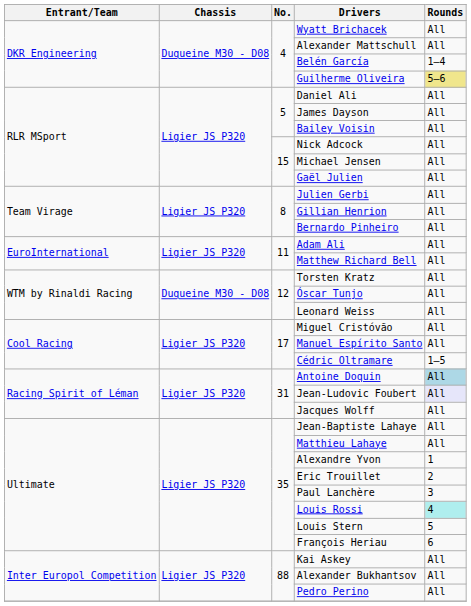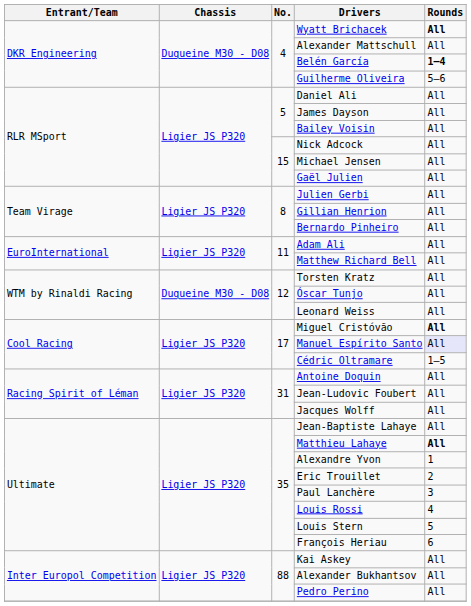(436, 29) normal -> (436, 29) bold
(436, 62) normal -> (436, 62) bold
(436, 79) khaki background -> (436, 79) no background
(436, 328) normal -> (436, 328) bold
(436, 344) no background -> (436, 344) lavender background
(436, 377) lightblue background -> (436, 377) no background
(436, 394) lavender background -> (436, 394) no background
(436, 443) normal -> (436, 443) bold
(430, 510) paleturquoise background -> (430, 510) no background
